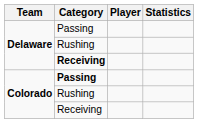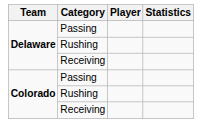(81, 61) bold -> (83, 61) normal
(77, 77) bold -> (79, 77) normal
